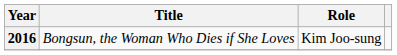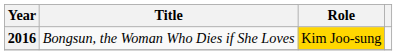(341, 38) no background -> (341, 38) gold background
